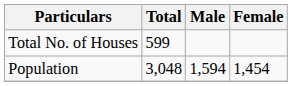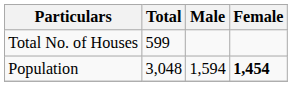(251, 68) normal -> (251, 68) bold
